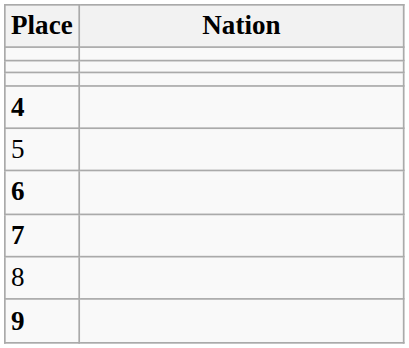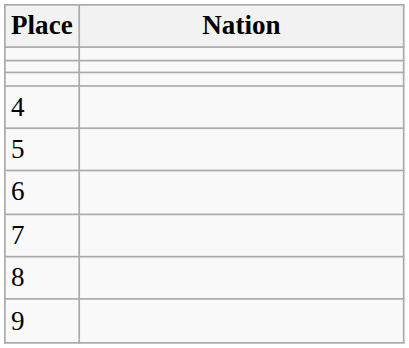(18, 106) bold -> (18, 106) normal
(18, 191) bold -> (18, 191) normal
(18, 234) bold -> (18, 234) normal
(18, 320) bold -> (18, 320) normal
